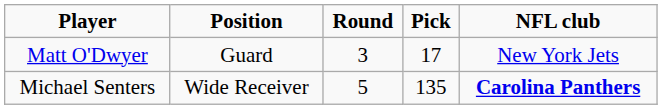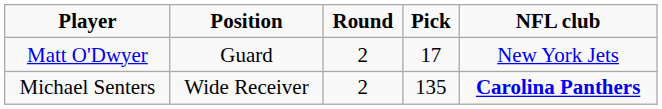(363, 54) 3 -> (363, 54) 2
(363, 87) 5 -> (363, 87) 2
